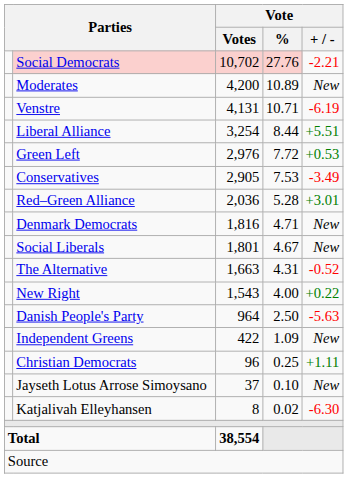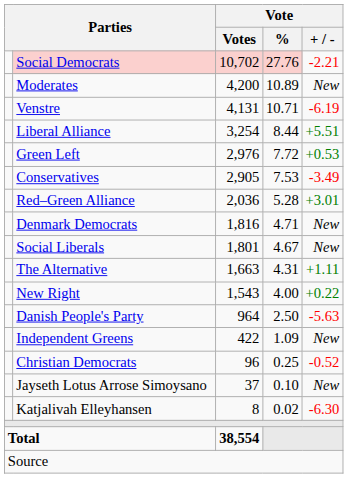(324, 270) -0.52 -> (323, 270) +1.11
(323, 362) +1.11 -> (324, 362) -0.52
